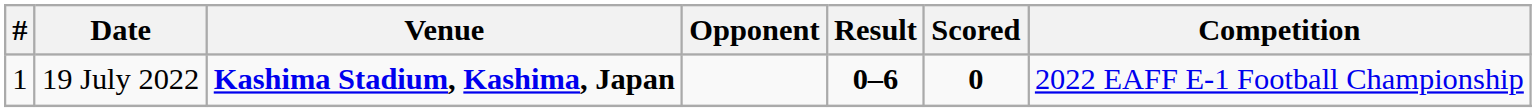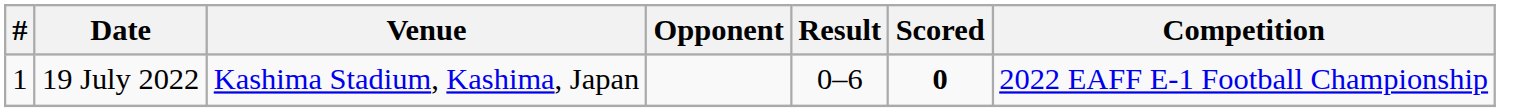(444, 79) bold -> (426, 79) normal
(875, 79) bold -> (840, 79) normal
